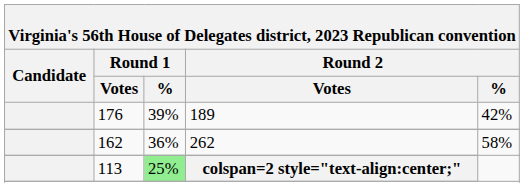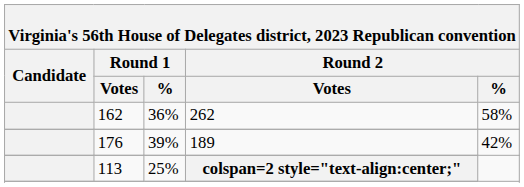rows swapped: (110, 141) <-> (110, 115)
(163, 168) lightgreen background -> (163, 168) no background
